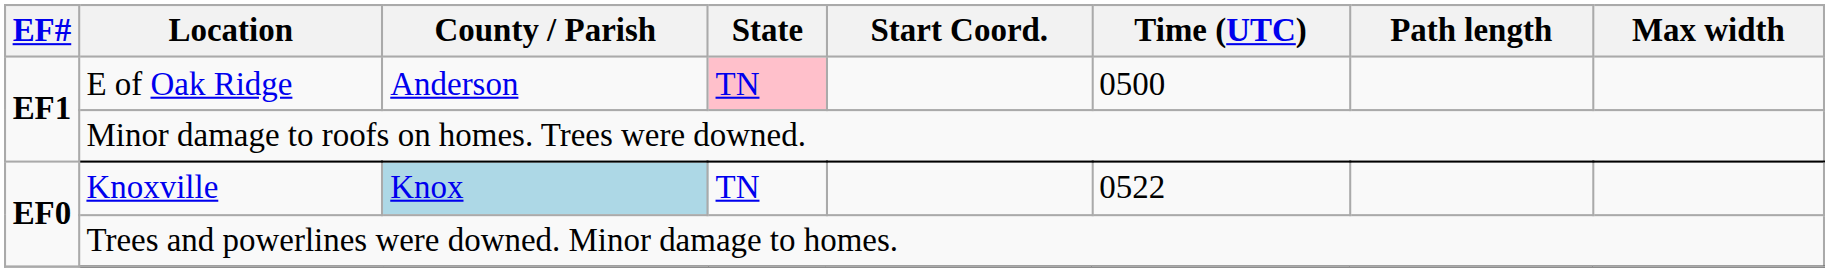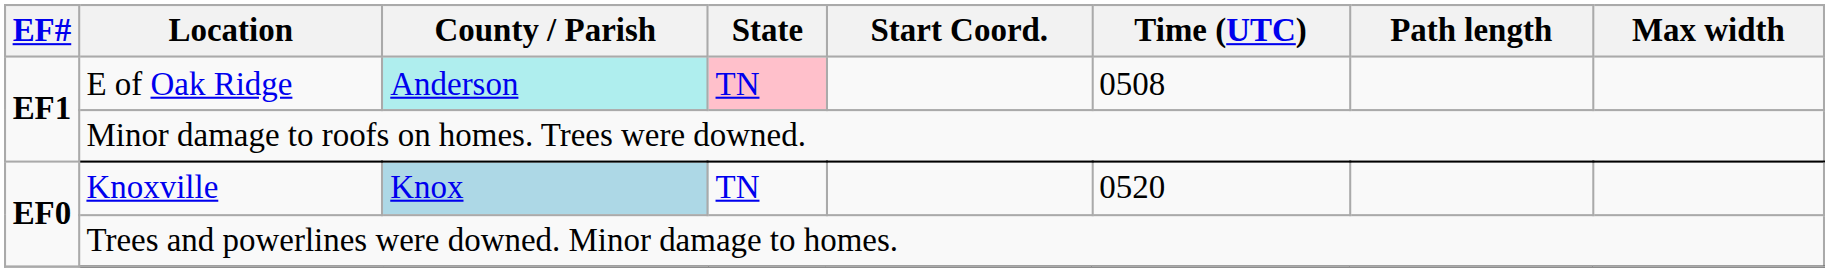(454, 82) no background -> (454, 82) paleturquoise background
(1132, 82) 0500 -> (1132, 82) 0508
(1132, 187) 0522 -> (1132, 187) 0520
